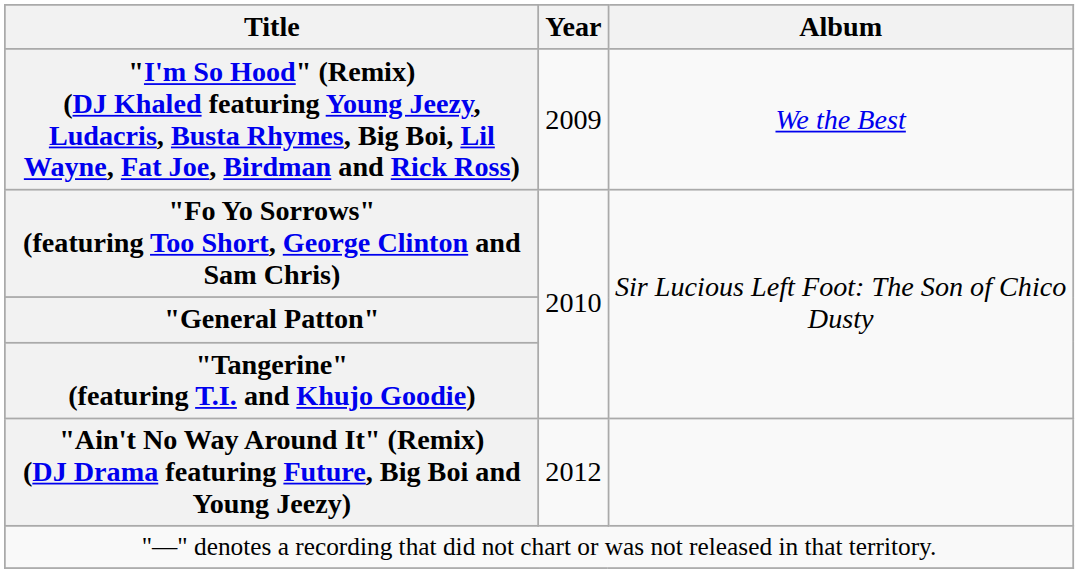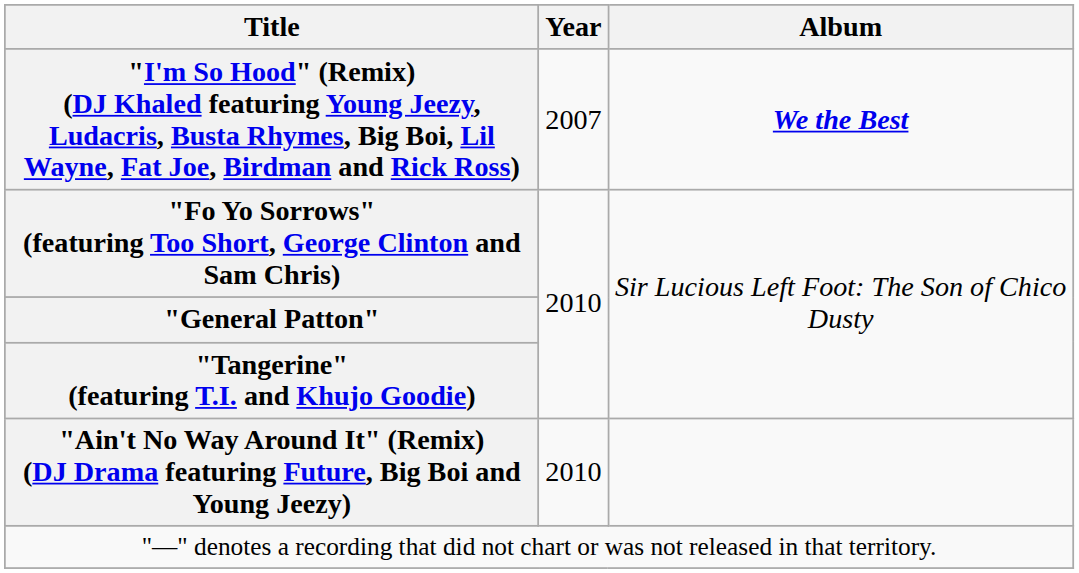(573, 119) 2009 -> (573, 119) 2007
(841, 119) normal -> (841, 119) bold
(573, 471) 2012 -> (573, 471) 2010
